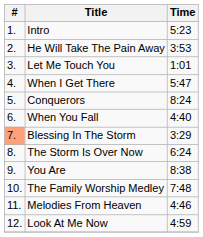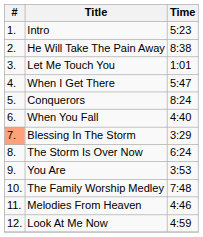(181, 48) 3:53 -> (181, 48) 8:38
(181, 170) 8:38 -> (181, 170) 3:53
